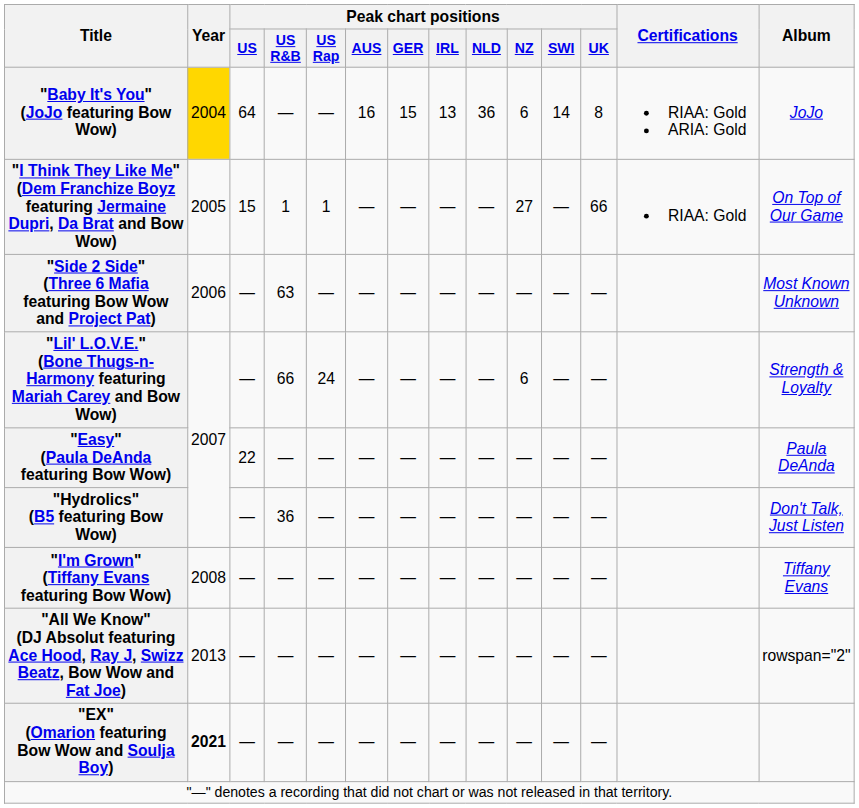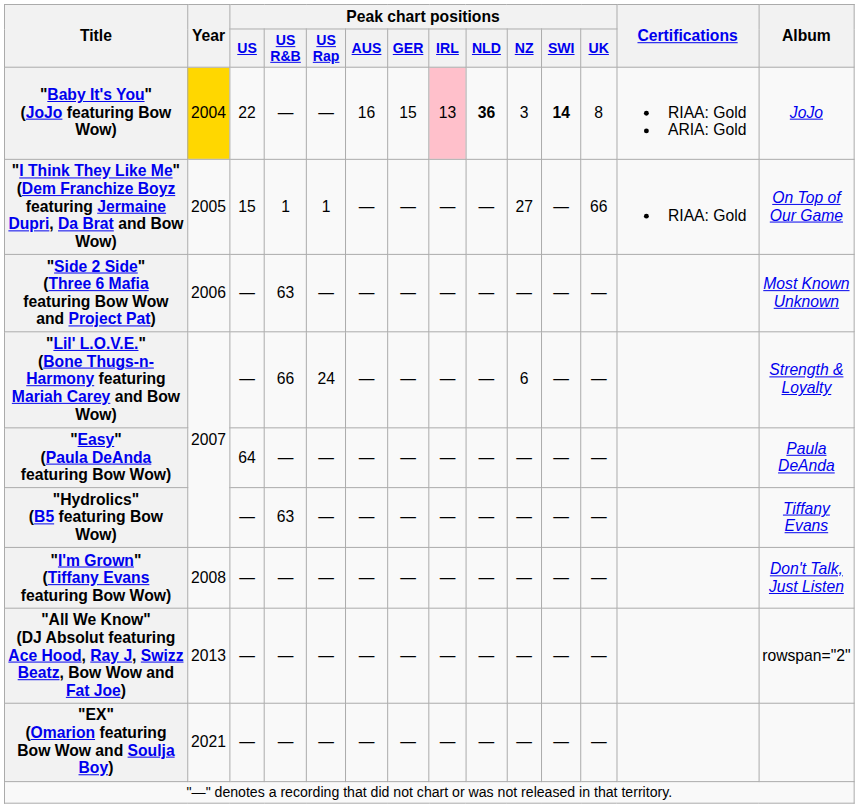(247, 113) 64 -> (247, 113) 22
(447, 113) no background -> (447, 113) pink background
(486, 113) normal -> (486, 113) bold
(524, 113) 6 -> (524, 113) 3
(561, 113) normal -> (561, 113) bold
(247, 457) 22 -> (247, 457) 64
(286, 517) 36 -> (286, 517) 63
(806, 517) Don't Talk, Just Listen -> (806, 517) Tiffany Evans
(806, 577) Tiffany Evans -> (806, 577) Don't Talk, Just Listen
(208, 742) bold -> (208, 742) normal
